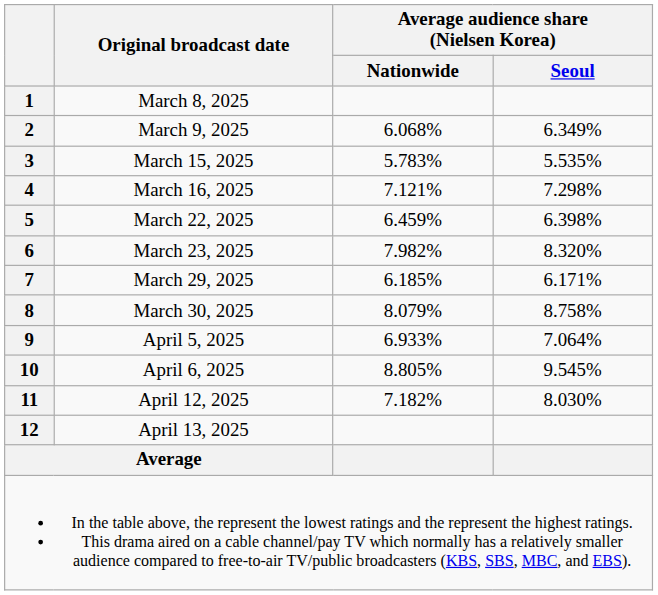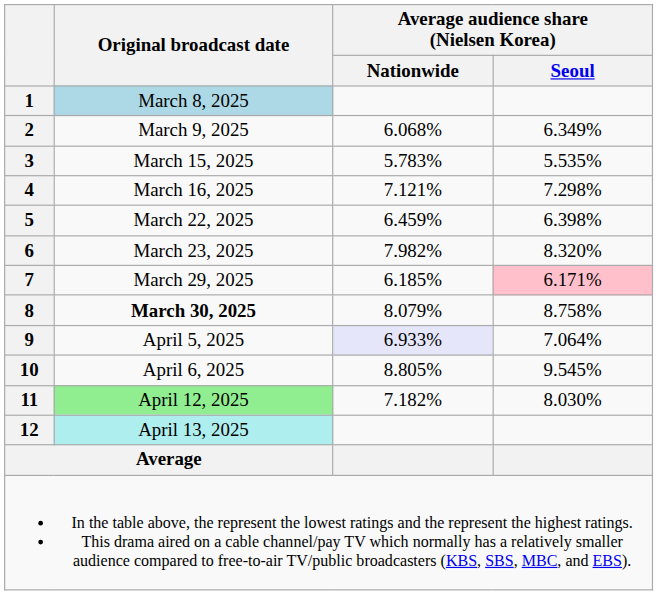(193, 100) no background -> (193, 100) lightblue background
(573, 280) no background -> (573, 280) pink background
(193, 310) normal -> (193, 310) bold
(413, 340) no background -> (413, 340) lavender background
(193, 400) no background -> (193, 400) lightgreen background
(193, 429) no background -> (193, 429) paleturquoise background
